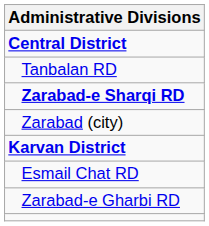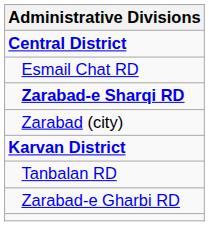(69, 69) Tanbalan RD -> (80, 69) Esmail Chat RD
(80, 174) Esmail Chat RD -> (69, 174) Tanbalan RD
